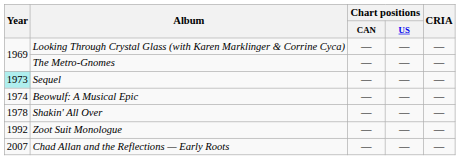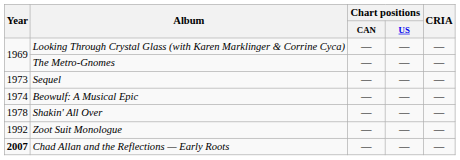(17, 79) paleturquoise background -> (17, 79) no background
(17, 146) normal -> (17, 146) bold
